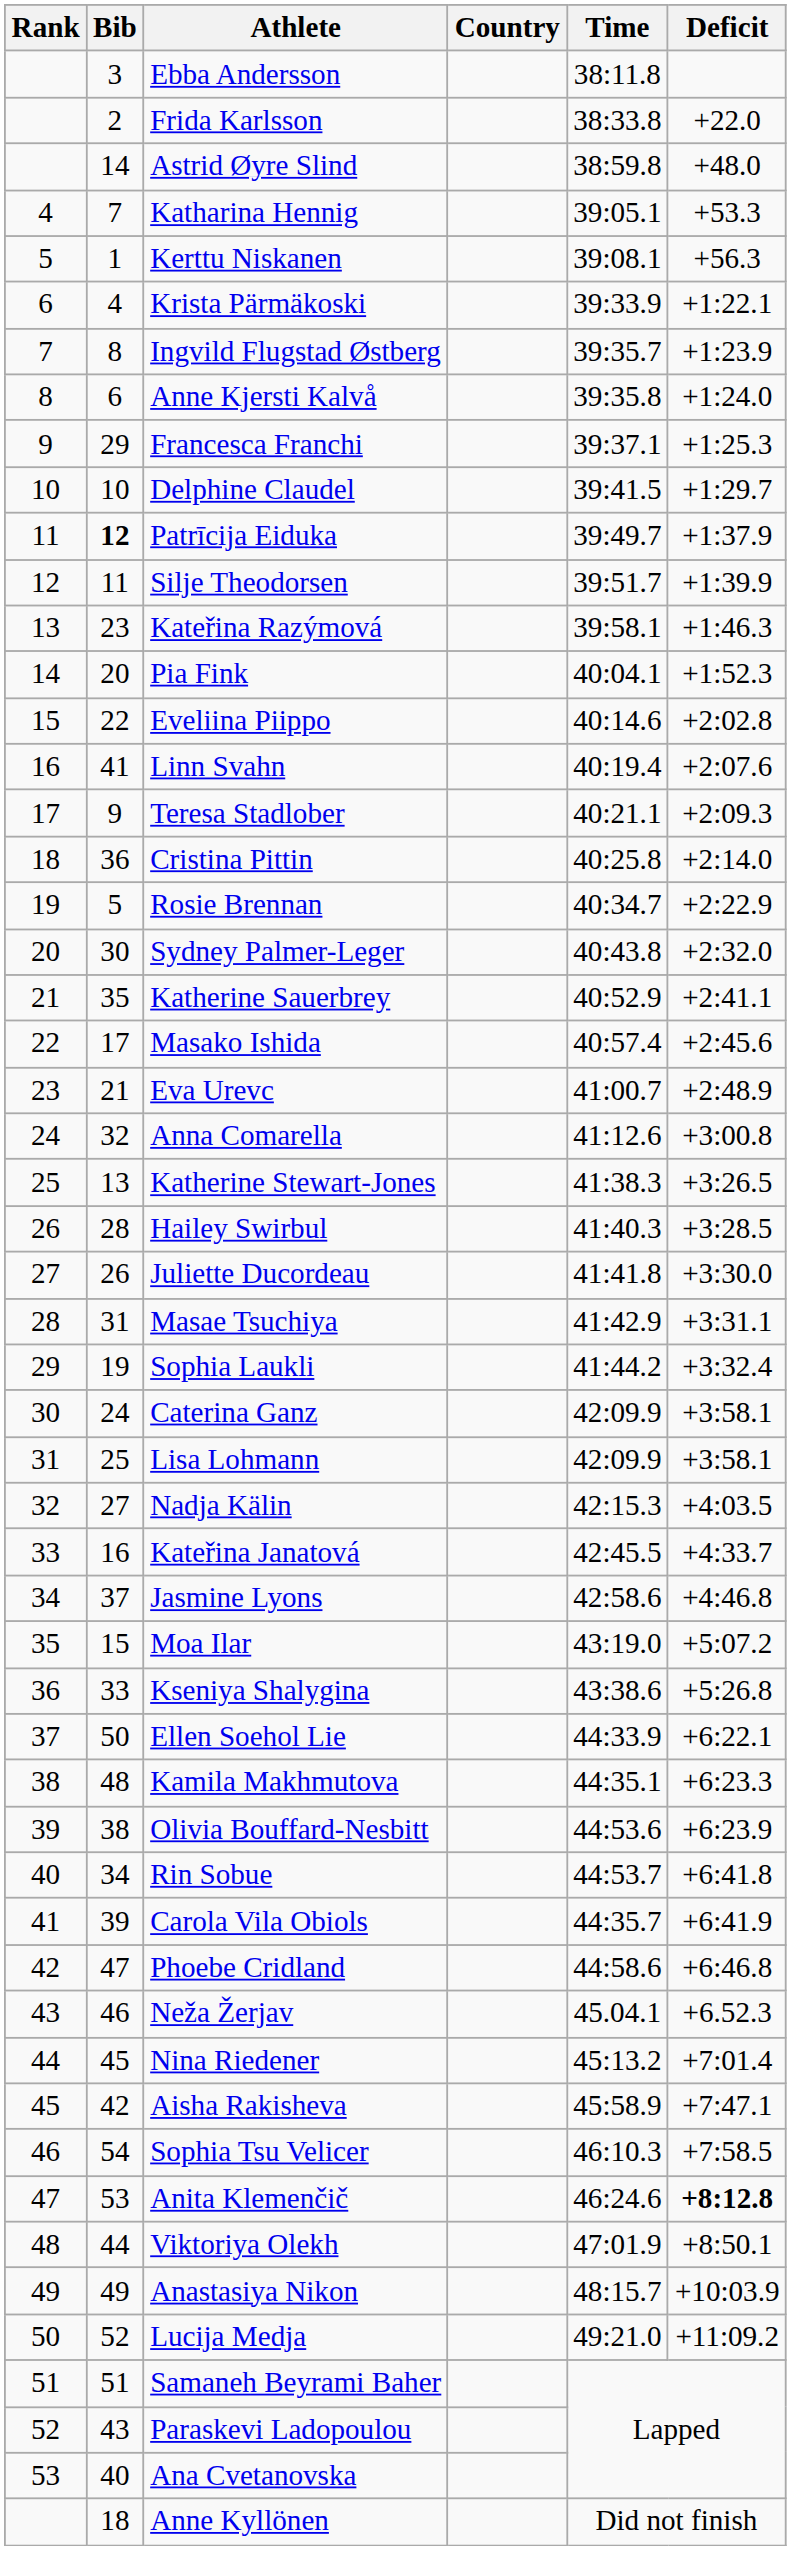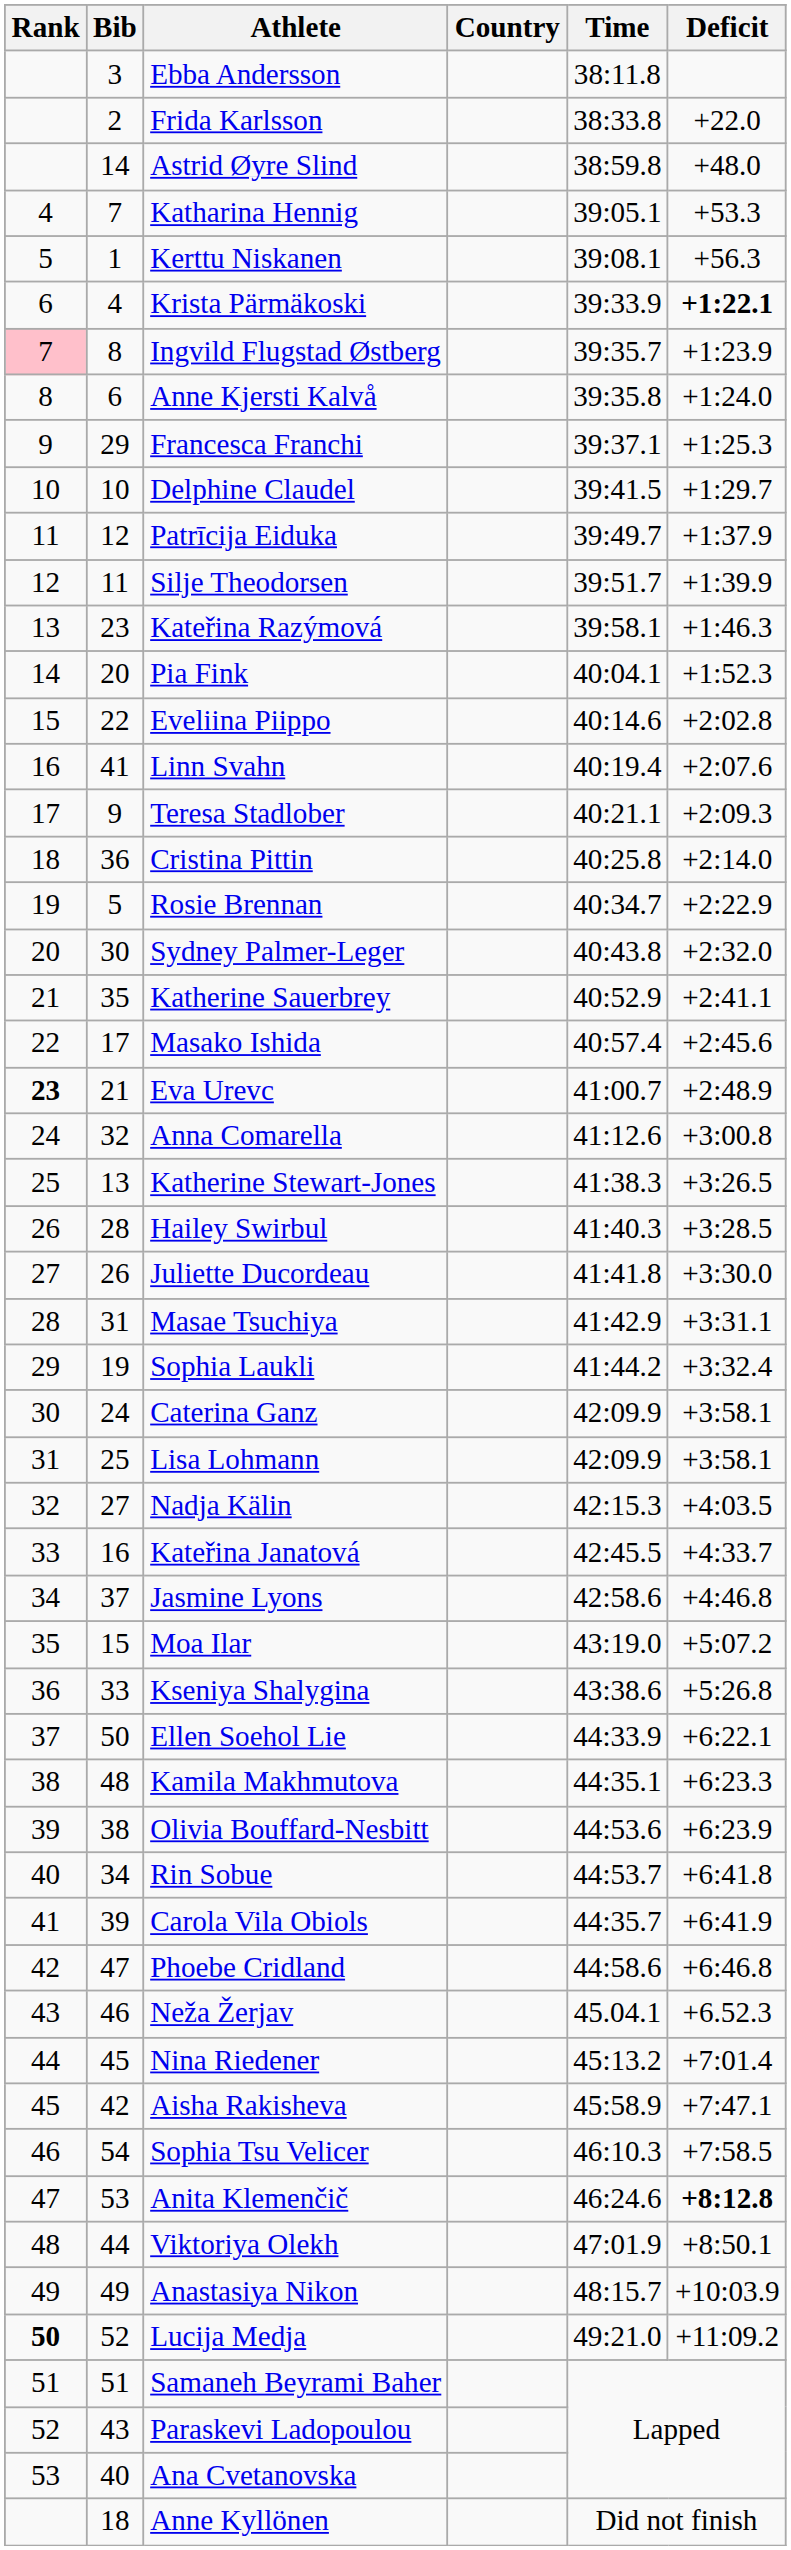(727, 304) normal -> (727, 304) bold
(46, 350) no background -> (46, 350) pink background
(115, 535) bold -> (115, 535) normal
(46, 1089) normal -> (46, 1089) bold
(46, 2336) normal -> (46, 2336) bold
